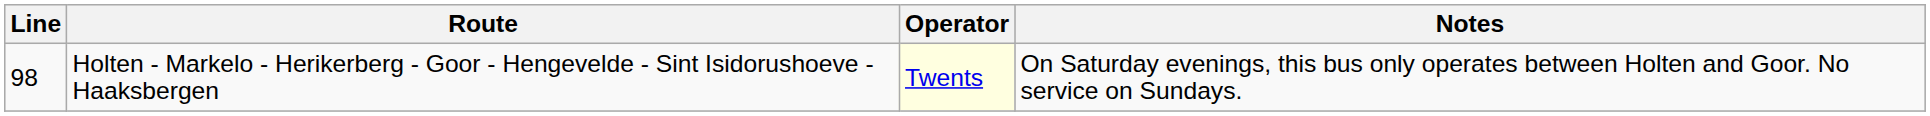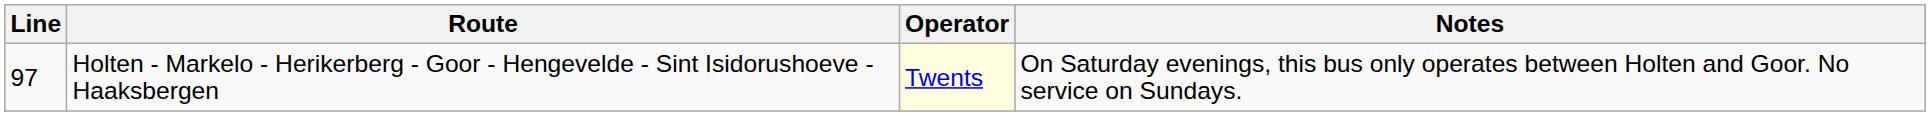(24, 76) 98 -> (24, 76) 97
